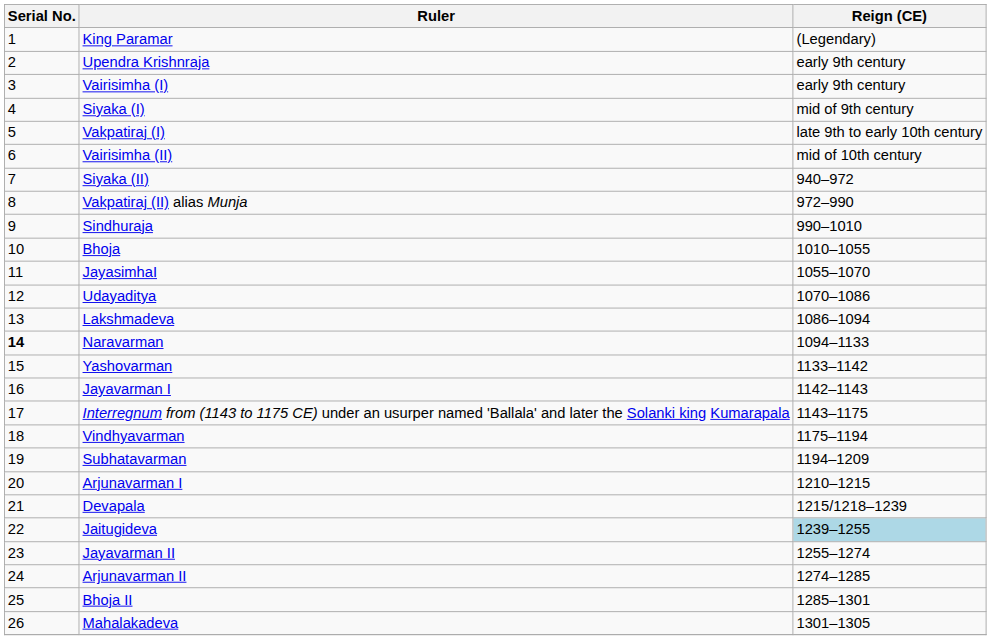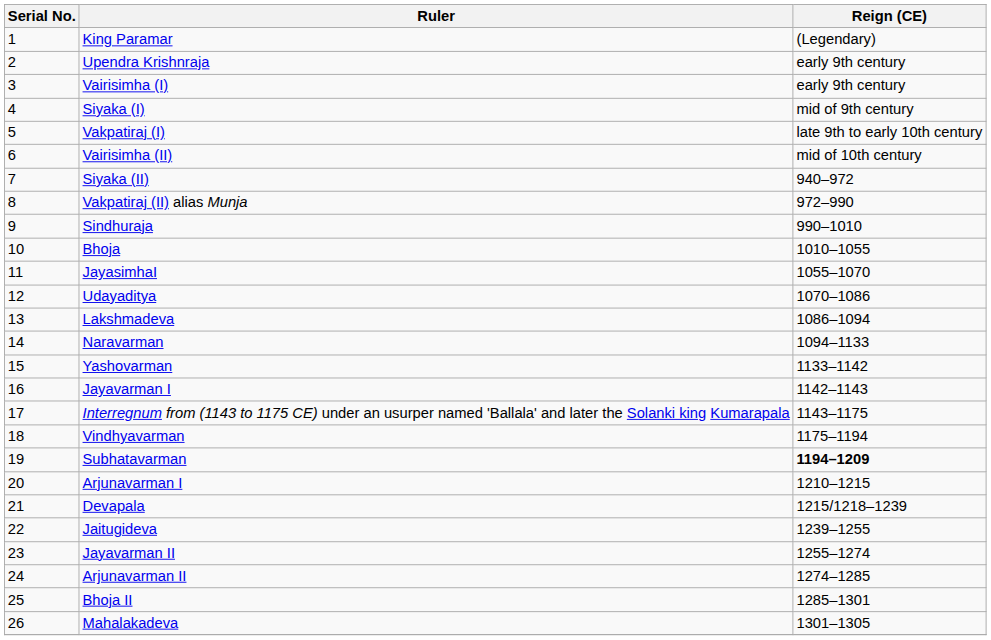(16, 343) bold -> (16, 343) normal
(833, 459) normal -> (833, 459) bold
(833, 529) lightblue background -> (833, 529) no background
